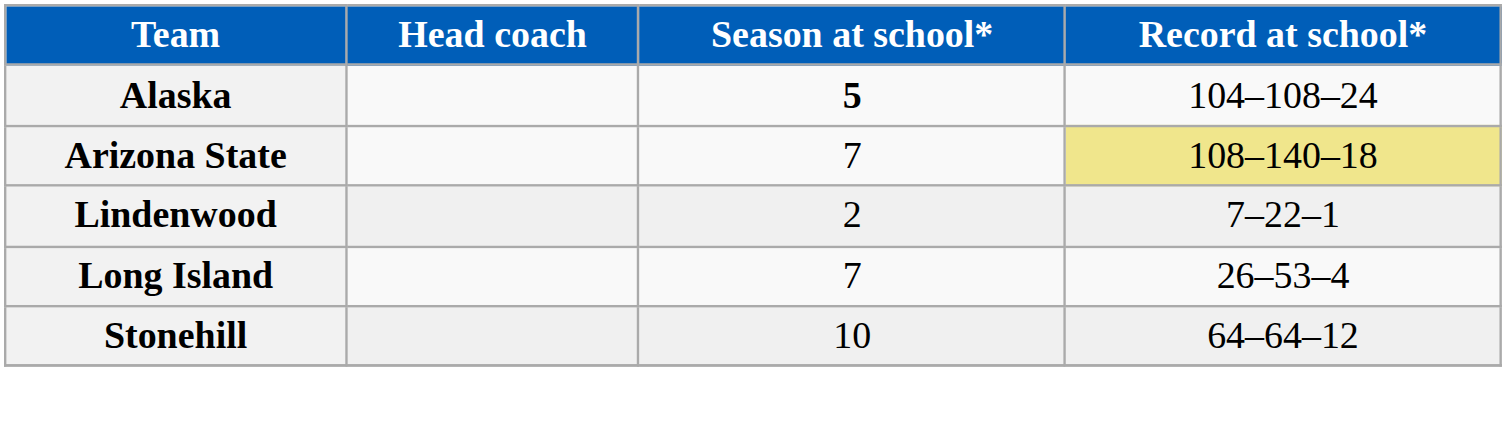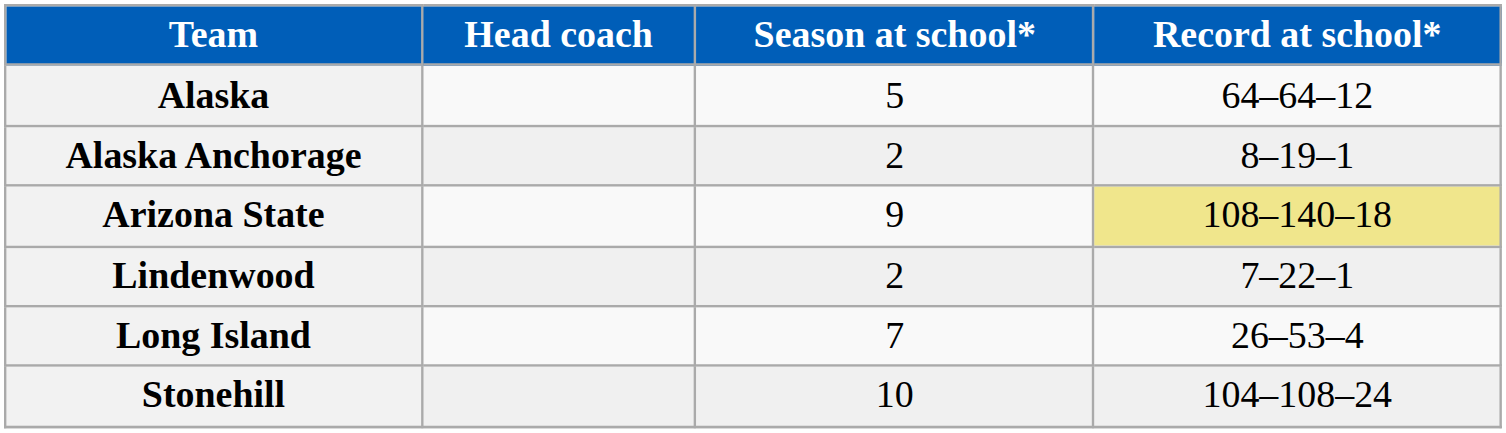(852, 94) bold -> (895, 94) normal
(1283, 94) 104–108–24 -> (1297, 94) 64–64–12
+ row: (213, 154)
(852, 154) 7 -> (895, 214) 9
(1283, 335) 64–64–12 -> (1297, 395) 104–108–24
